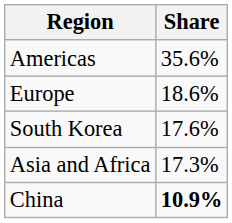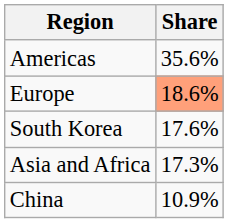(190, 93) no background -> (190, 93) lightsalmon background
(192, 199) bold -> (190, 199) normal
